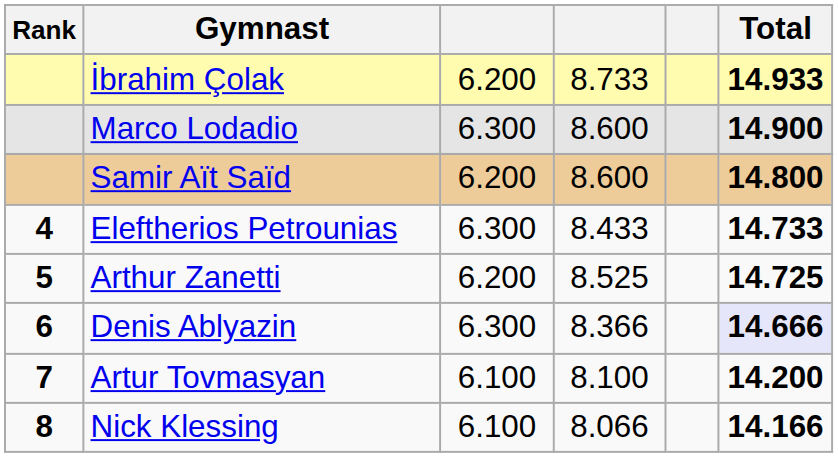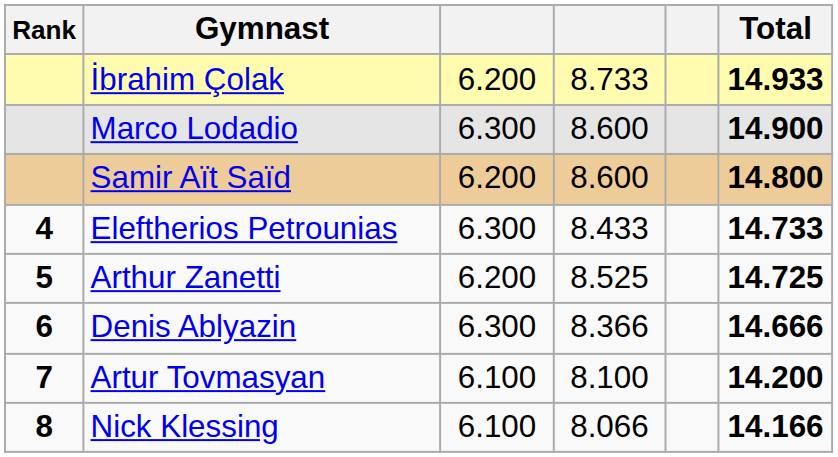(776, 327) lavender background -> (776, 327) no background
